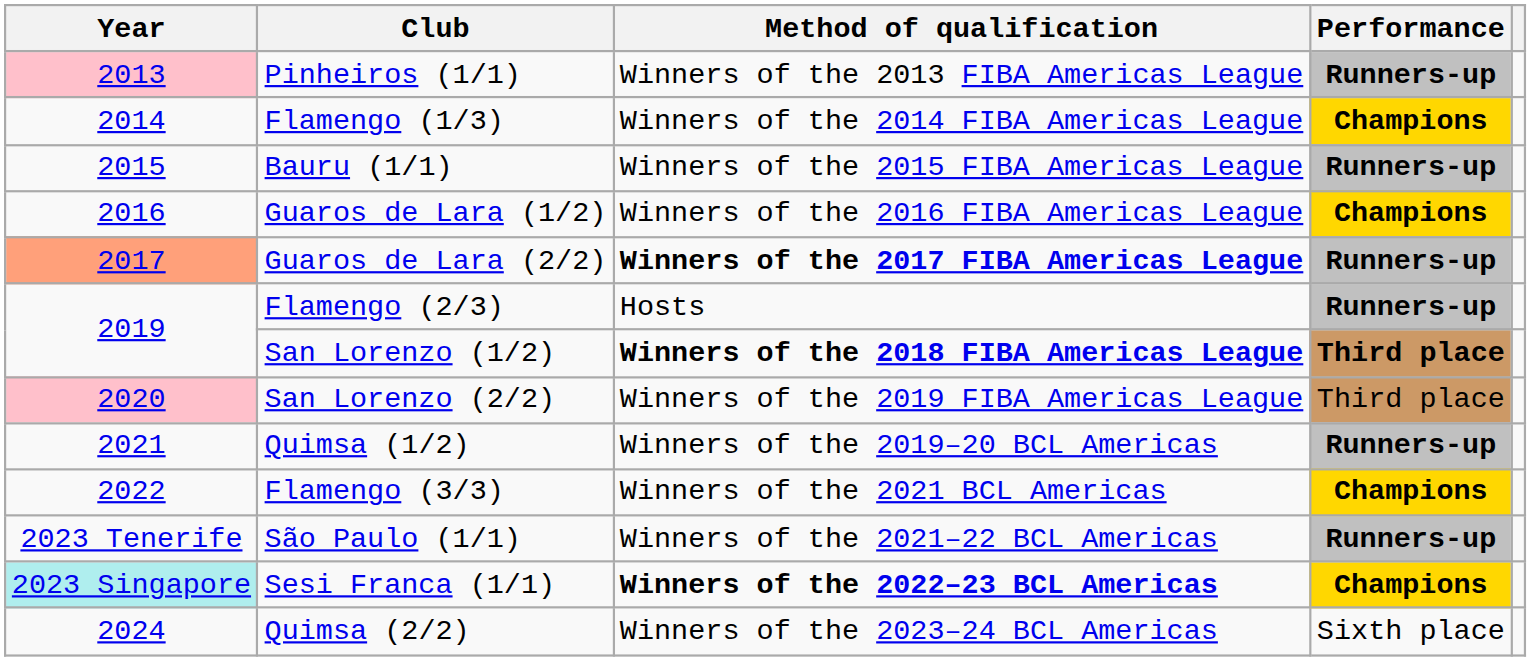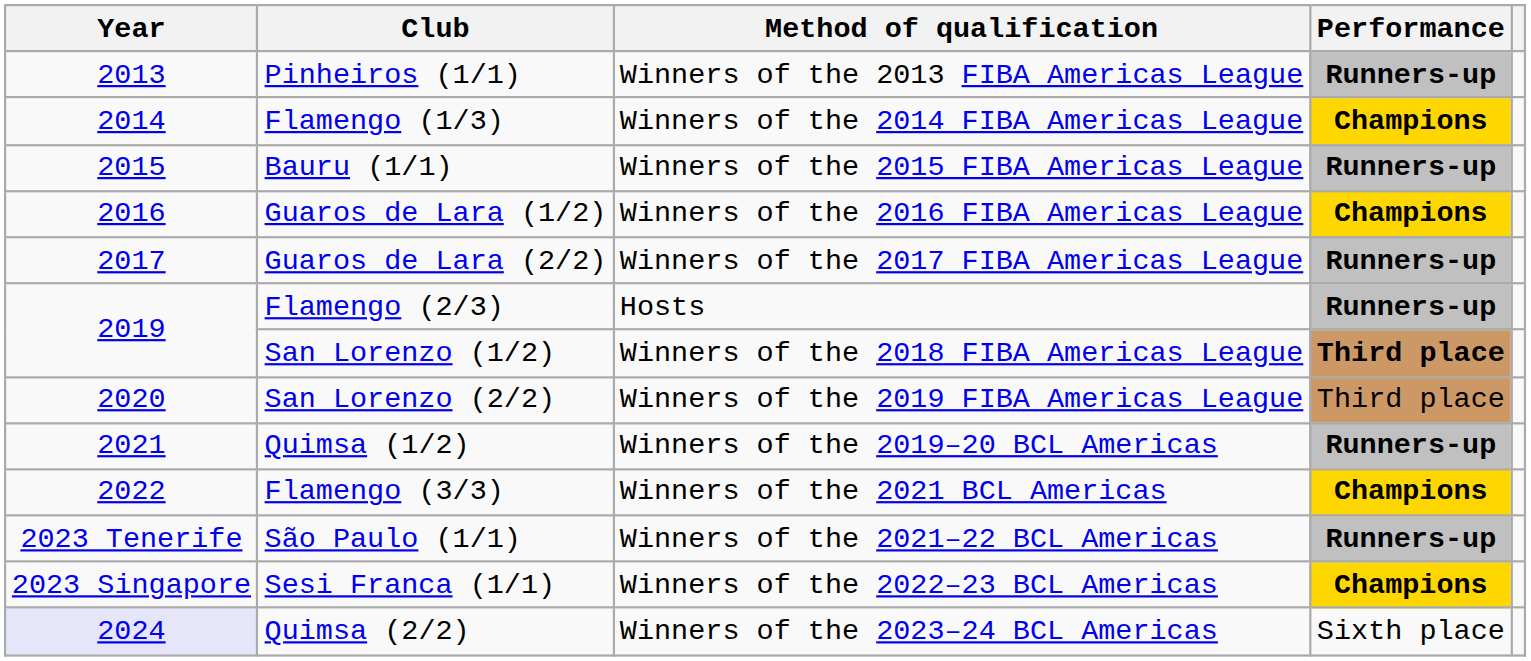(131, 75) pink background -> (131, 75) no background
(131, 260) lightsalmon background -> (131, 260) no background
(962, 260) bold -> (962, 260) normal
(962, 353) bold -> (962, 353) normal
(131, 400) pink background -> (131, 400) no background
(131, 585) paleturquoise background -> (131, 585) no background
(919, 585) bold -> (919, 585) normal
(131, 632) no background -> (131, 632) lavender background
